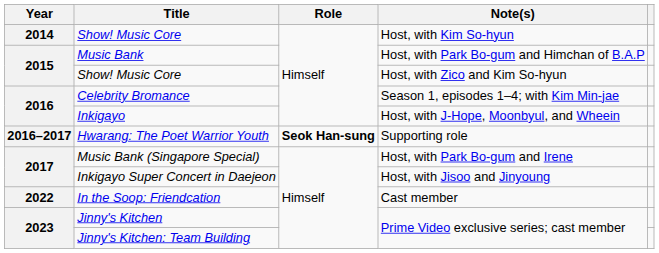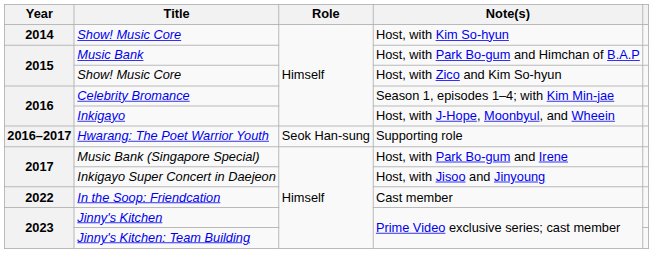(328, 136) bold -> (326, 136) normal
